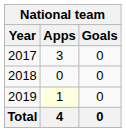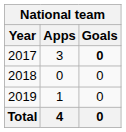(100, 55) normal -> (100, 55) bold
(60, 96) lightyellow background -> (60, 96) no background
